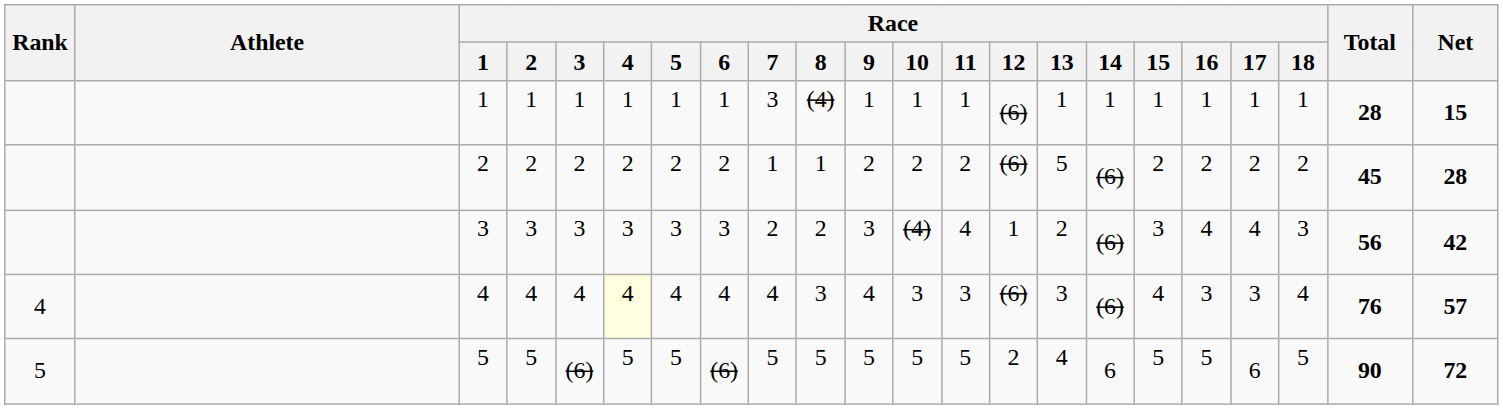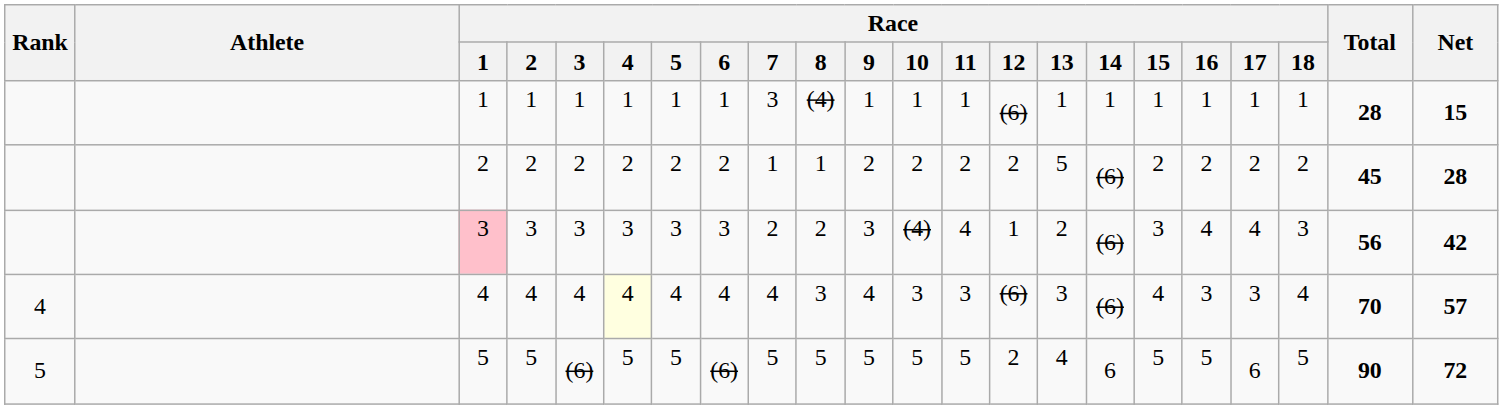(1014, 177) (6) -> (1014, 177) 2
(483, 241) no background -> (483, 241) pink background
(1370, 306) 76 -> (1370, 306) 70
